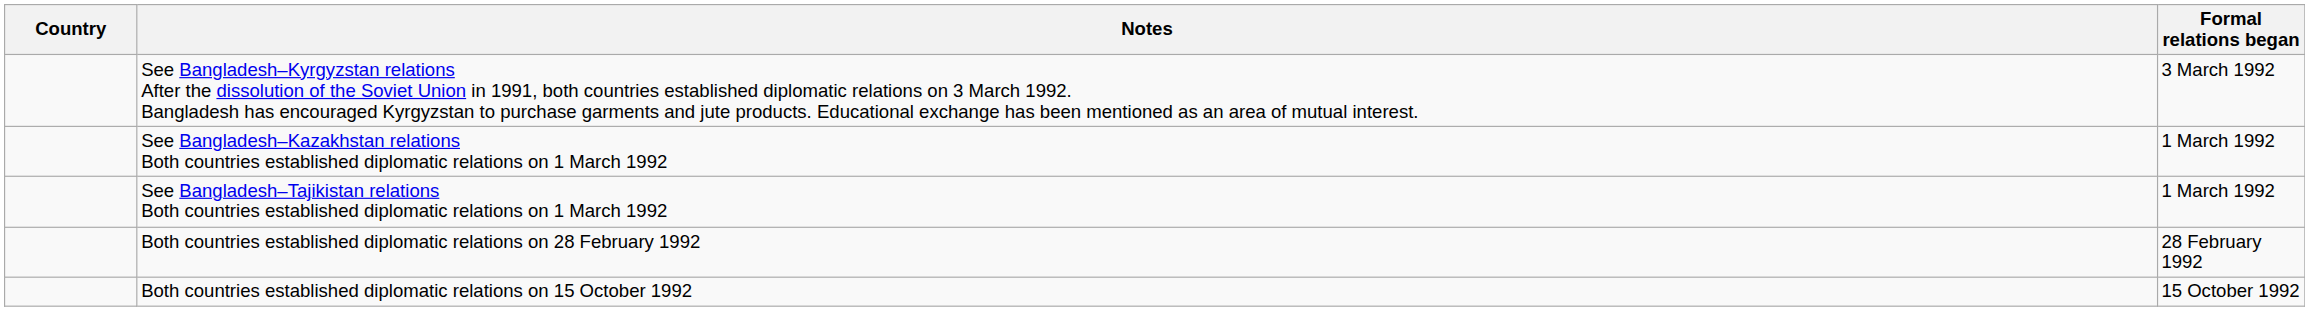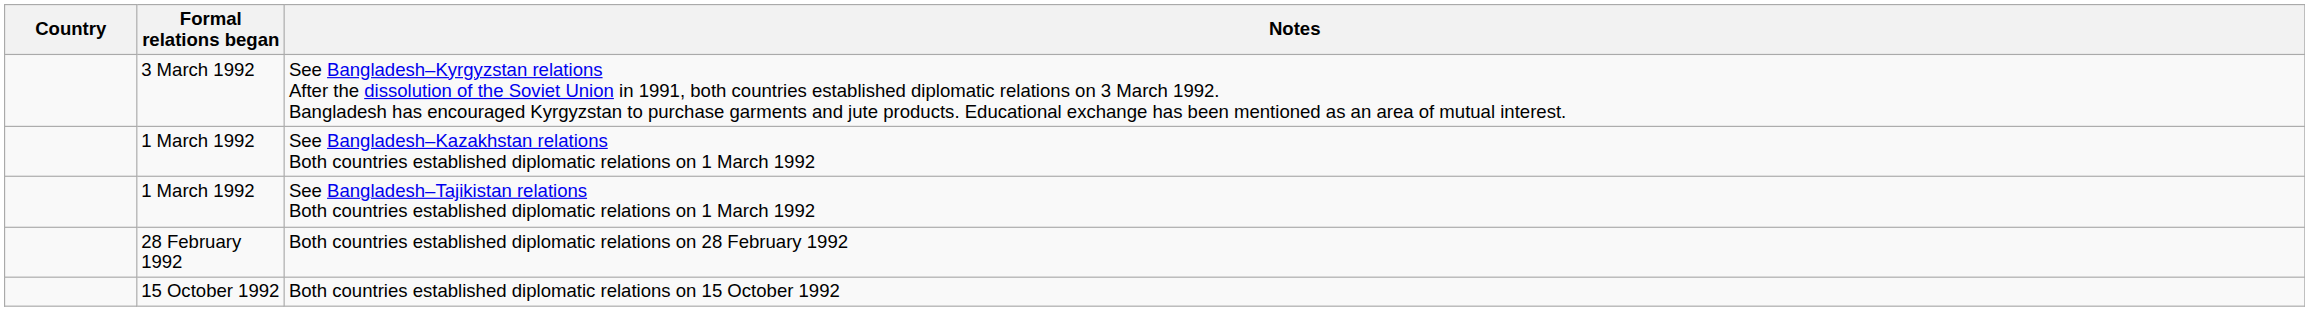columns swapped: (2231, 29) <-> (1147, 29)
